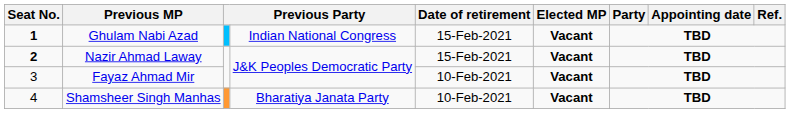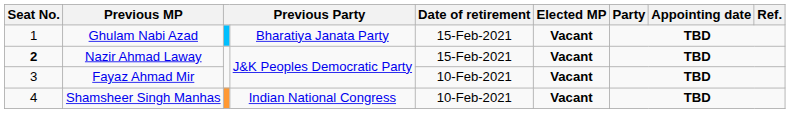(34, 35) bold -> (34, 35) normal
(322, 35) Indian National Congress -> (322, 35) Bharatiya Janata Party
(322, 98) Bharatiya Janata Party -> (322, 98) Indian National Congress
